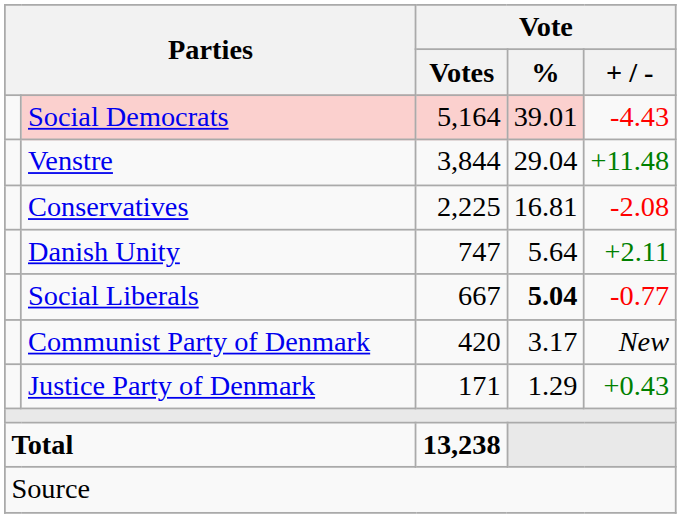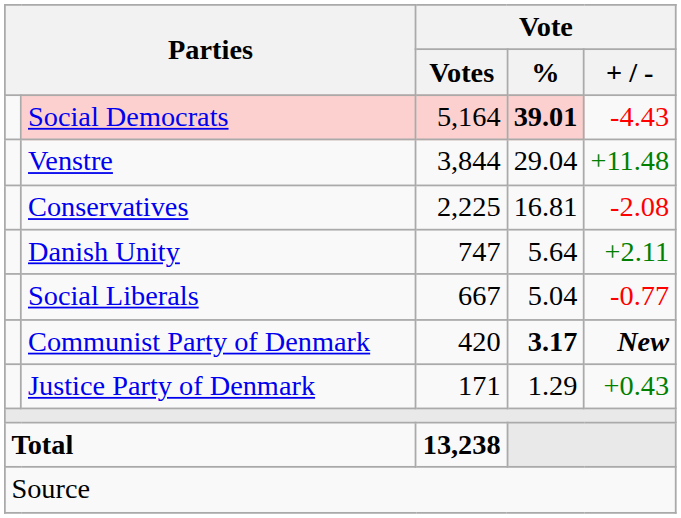(546, 116) normal -> (546, 116) bold
(553, 296) bold -> (553, 296) normal
(553, 341) normal -> (553, 341) bold
(644, 341) normal -> (643, 341) bold
